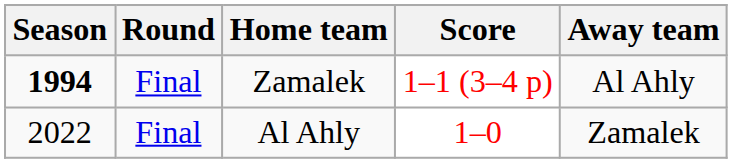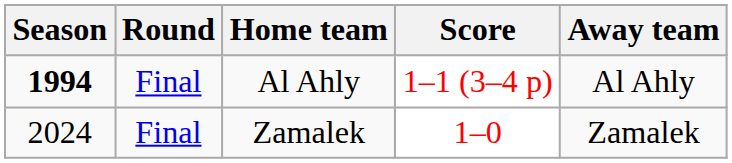(309, 81) Zamalek -> (309, 81) Al Ahly
(60, 132) 2022 -> (60, 132) 2024
(309, 132) Al Ahly -> (309, 132) Zamalek
